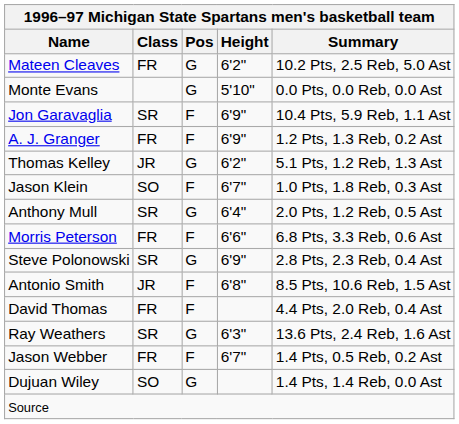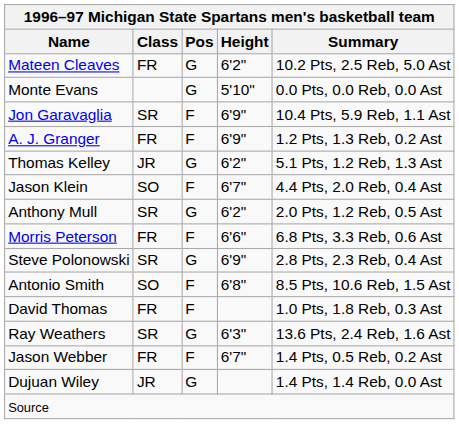(359, 187) 1.0 Pts, 1.8 Reb, 0.3 Ast -> (359, 187) 4.4 Pts, 2.0 Reb, 0.4 Ast
(233, 212) 6'4" -> (233, 212) 6'2"
(146, 285) JR -> (148, 285) SO
(359, 309) 4.4 Pts, 2.0 Reb, 0.4 Ast -> (359, 309) 1.0 Pts, 1.8 Reb, 0.3 Ast
(148, 382) SO -> (146, 382) JR
